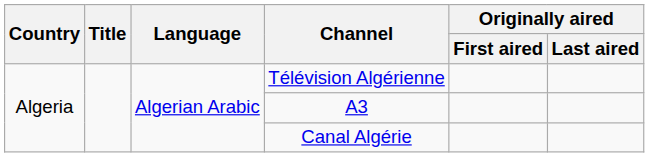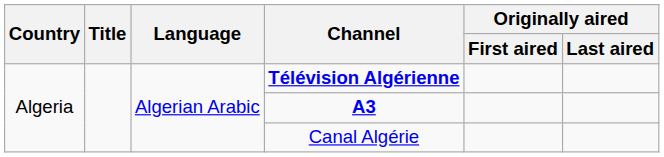(357, 78) normal -> (364, 78) bold
(357, 107) normal -> (364, 107) bold
